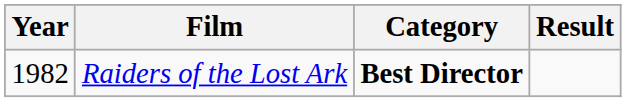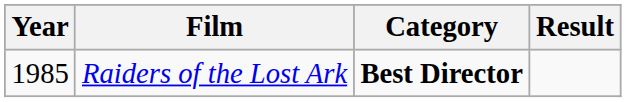(40, 72) 1982 -> (40, 72) 1985
